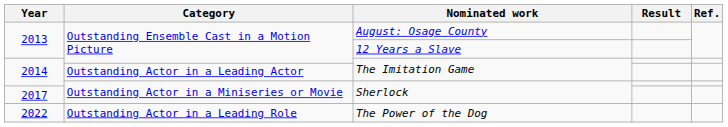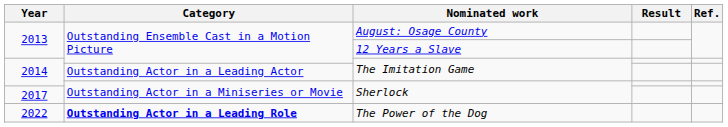(182, 113) normal -> (182, 113) bold
